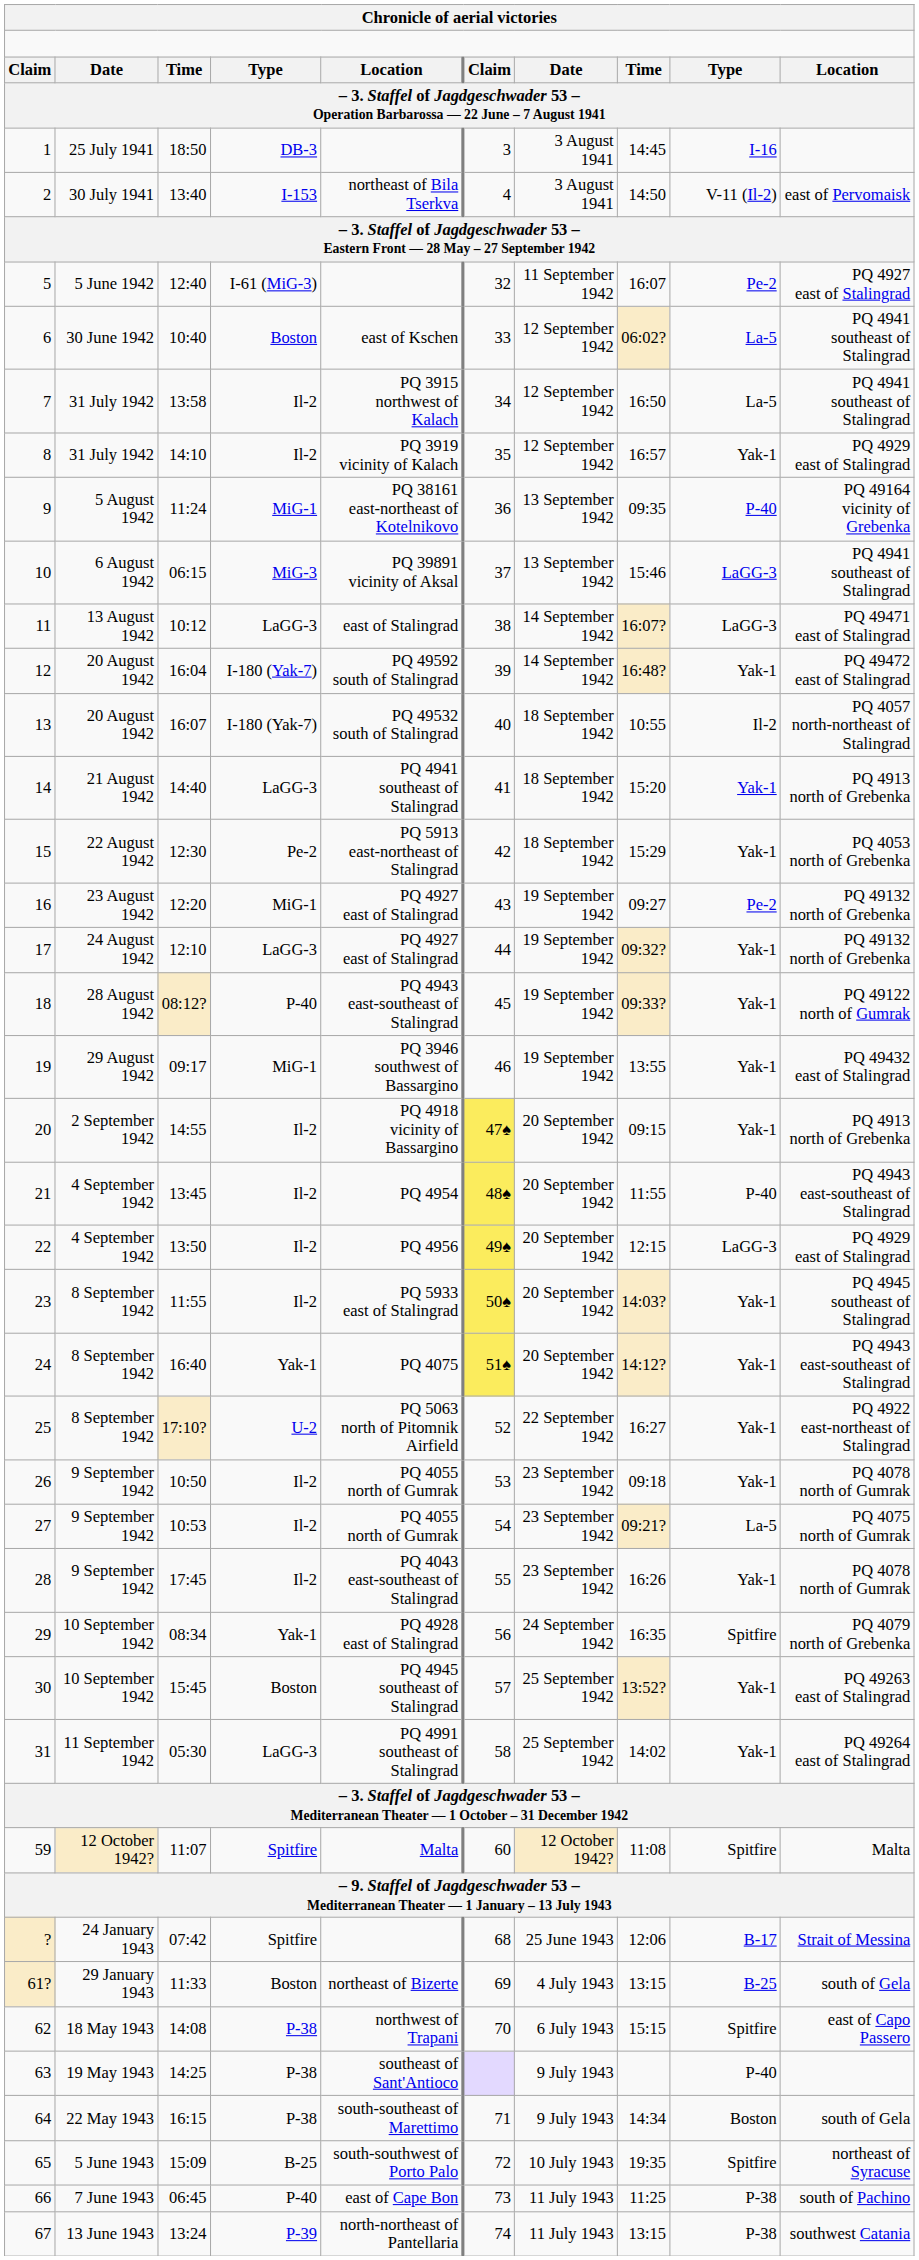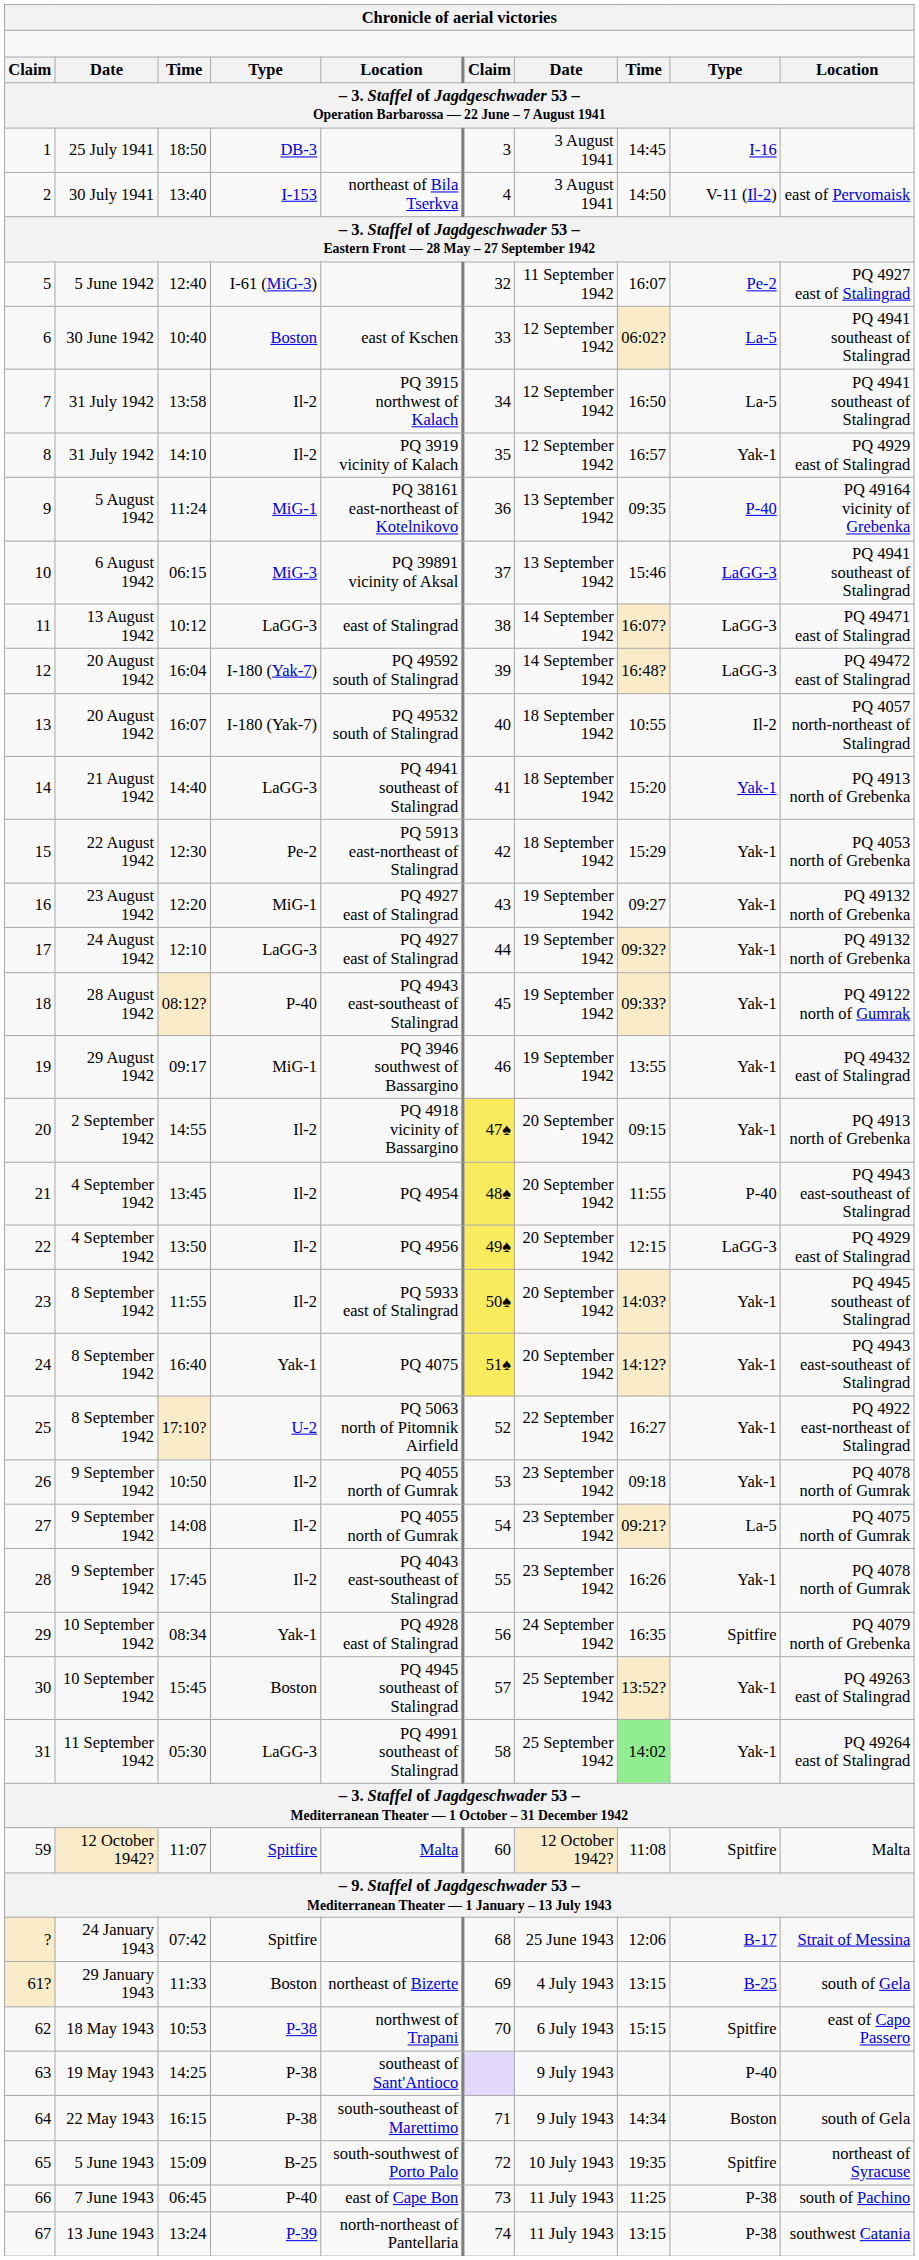(757, 670) Yak-1 -> (749, 670) LaGG-3
(762, 905) Pe-2 -> (757, 905) Yak-1
(188, 1526) 10:53 -> (188, 1526) 14:08
(647, 1751) no background -> (647, 1751) lightgreen background
(188, 2028) 14:08 -> (188, 2028) 10:53
